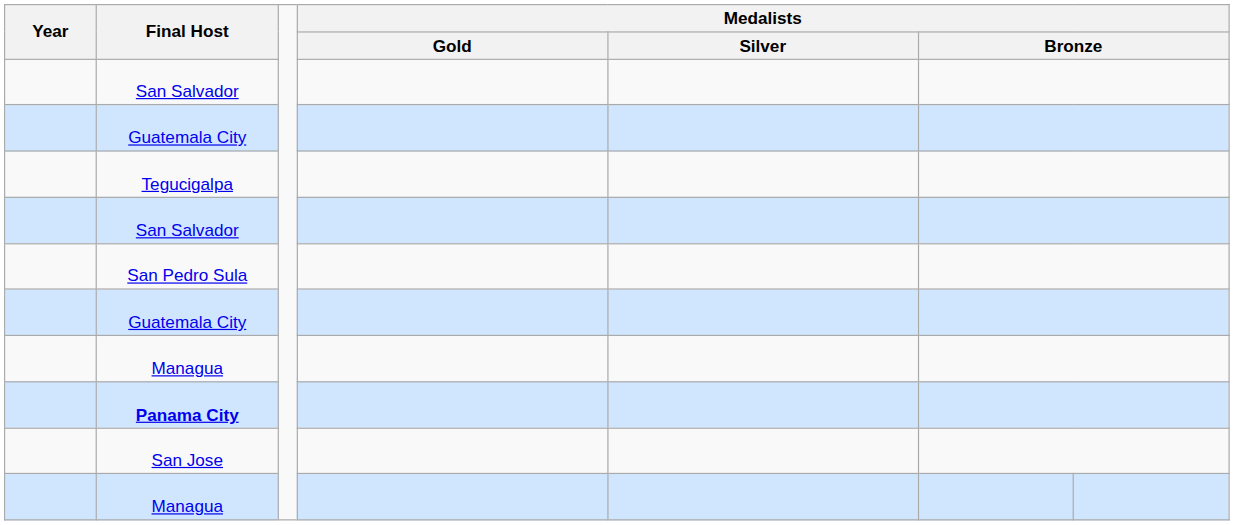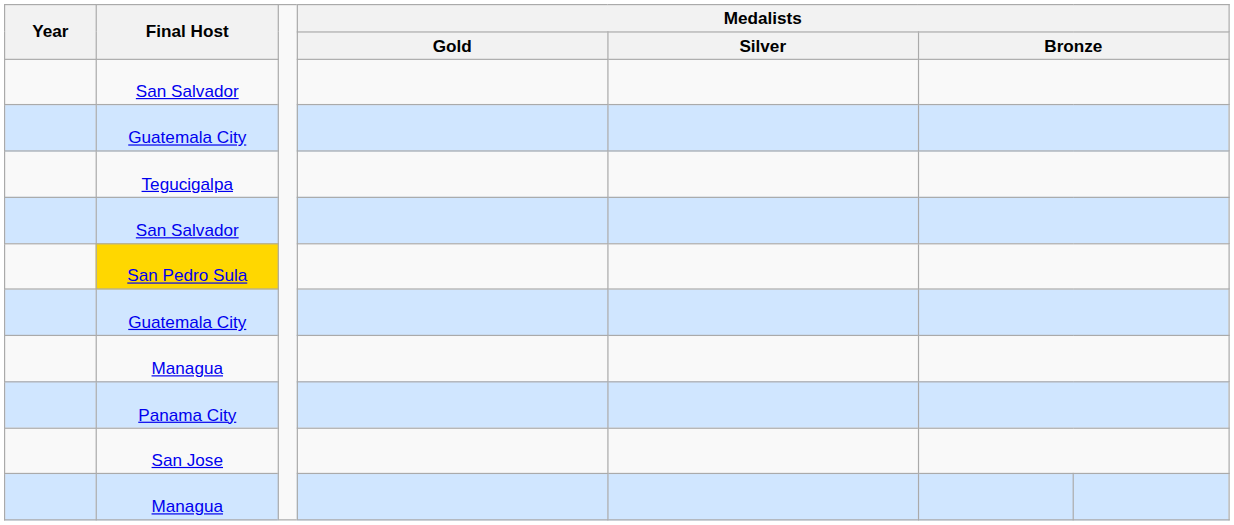(187, 276) no background -> (187, 276) gold background
(187, 414) bold -> (187, 414) normal
